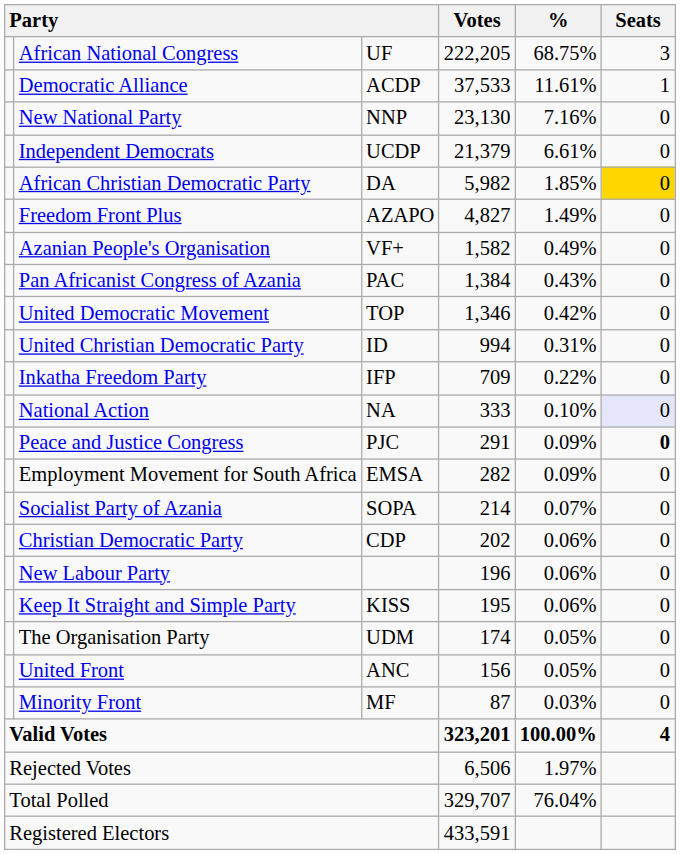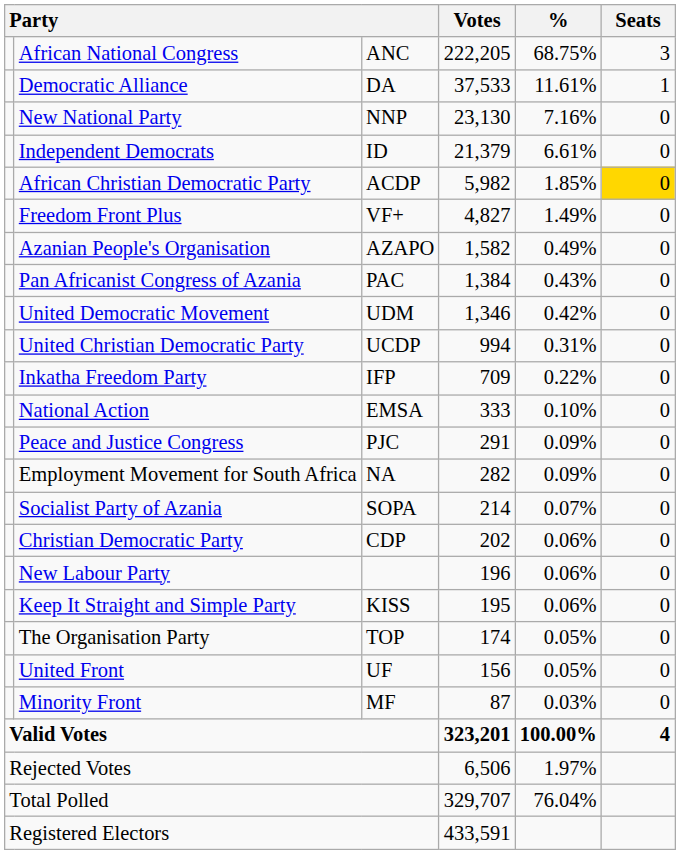(379, 53) UF -> (388, 53) ANC
(393, 85) ACDP -> (381, 85) DA
(393, 150) UCDP -> (377, 150) ID
(381, 183) DA -> (393, 183) ACDP
(400, 215) AZAPO -> (385, 215) VF+
(385, 248) VF+ -> (400, 248) AZAPO
(385, 313) TOP -> (390, 313) UDM
(377, 345) ID -> (393, 345) UCDP
(381, 410) NA -> (395, 410) EMSA
(665, 410) lavender background -> (665, 410) no background
(665, 442) bold -> (665, 442) normal
(395, 475) EMSA -> (381, 475) NA
(390, 637) UDM -> (385, 637) TOP
(388, 670) ANC -> (379, 670) UF
